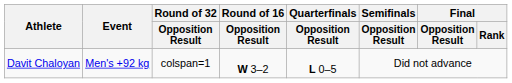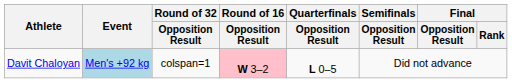(117, 64) no background -> (117, 64) lightblue background
(253, 70) no background -> (253, 70) pink background
